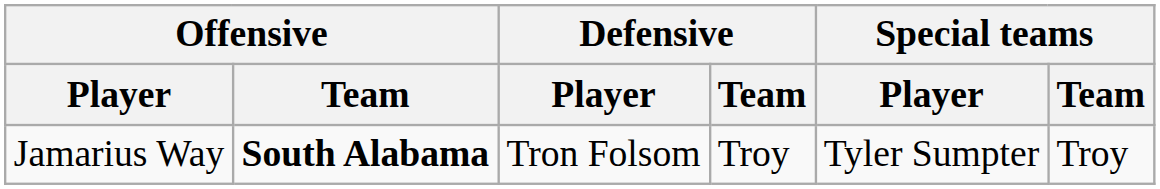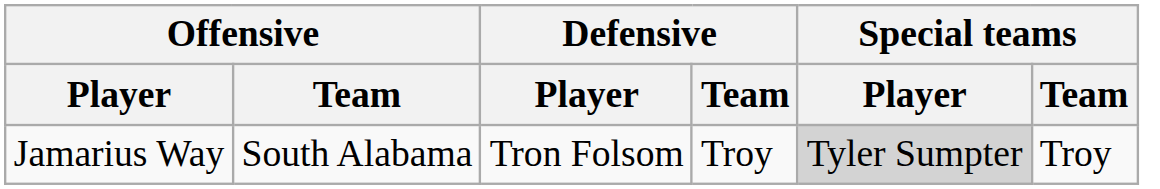(365, 153) bold -> (357, 153) normal
(931, 153) no background -> (915, 153) lightgrey background
